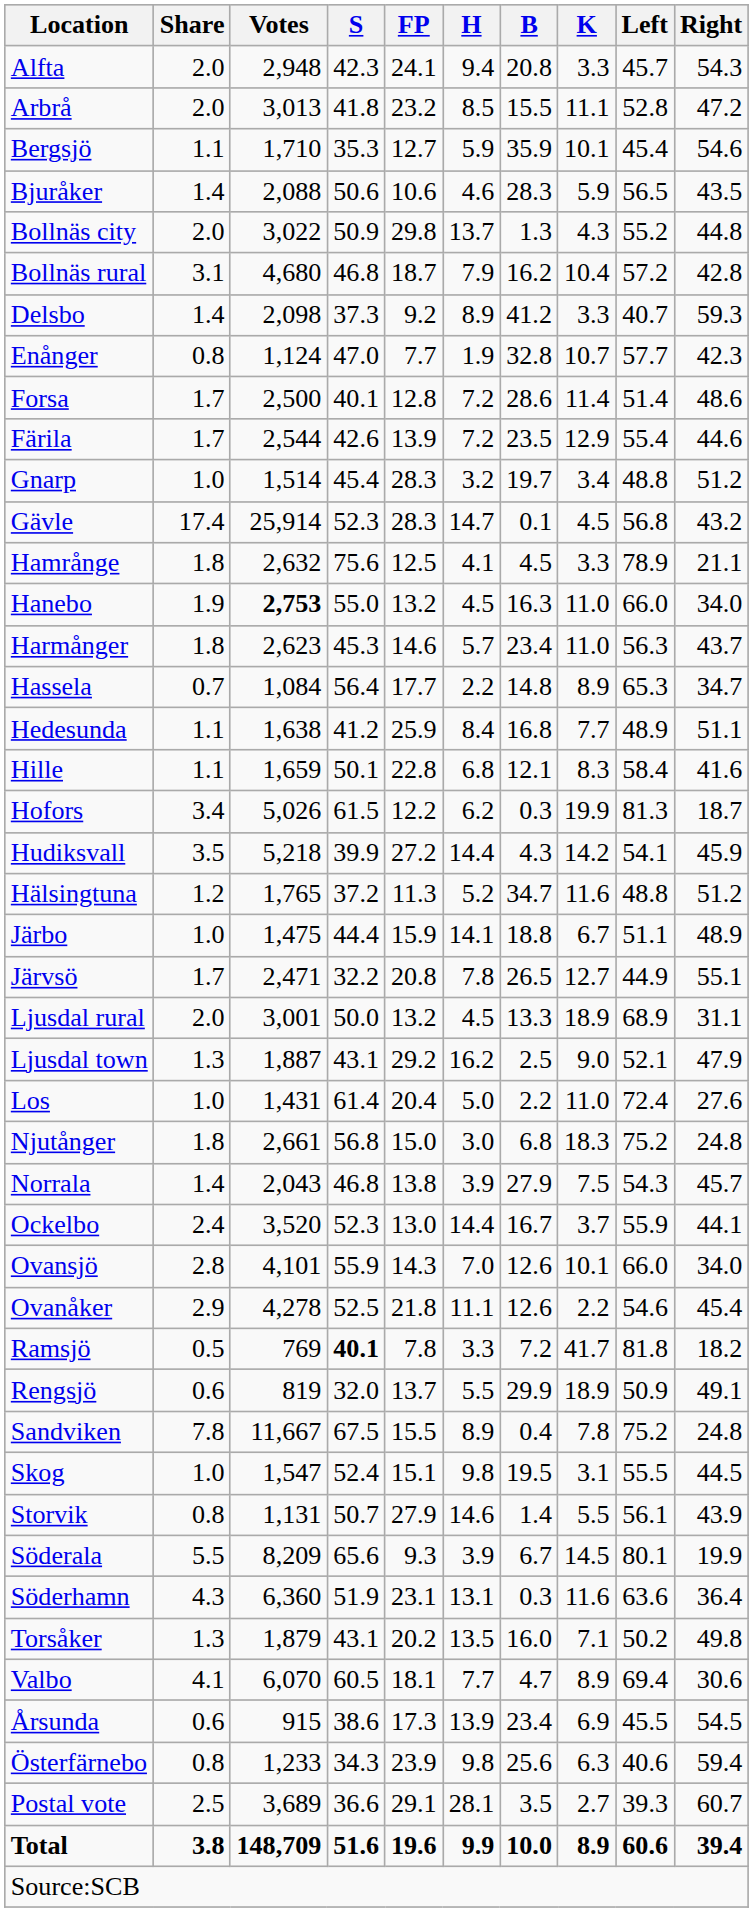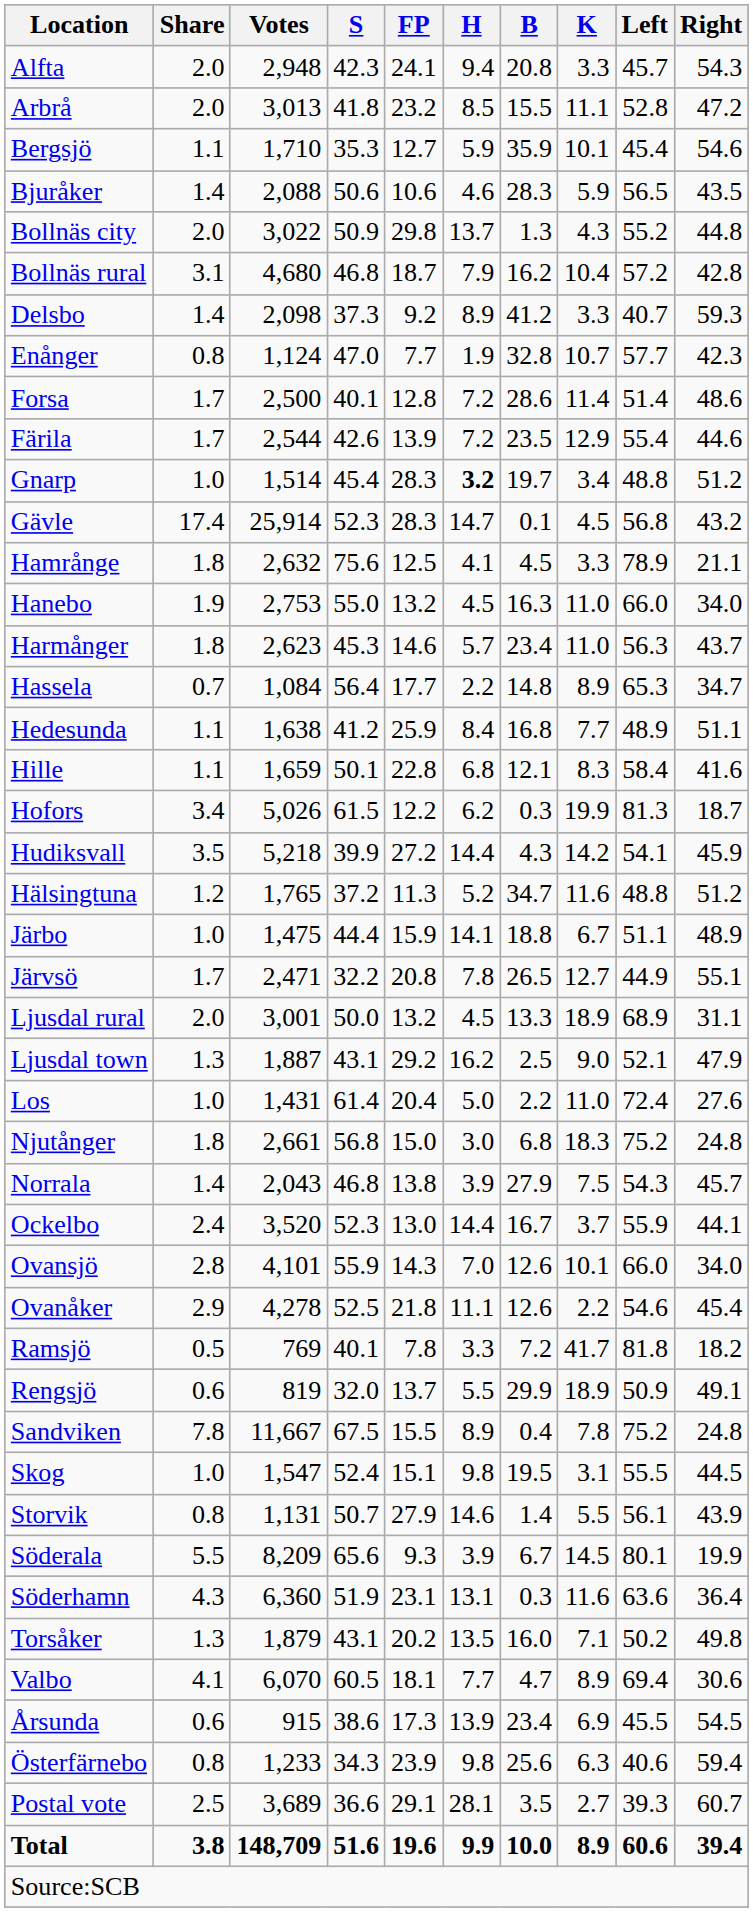(478, 480) normal -> (478, 480) bold
(292, 604) bold -> (292, 604) normal
(356, 1348) bold -> (356, 1348) normal
